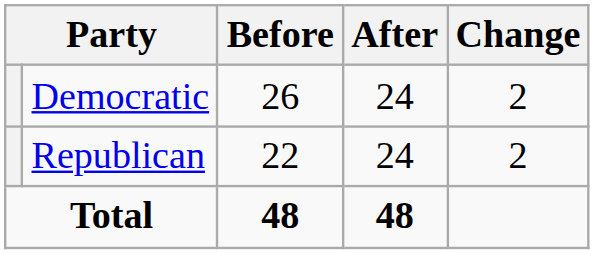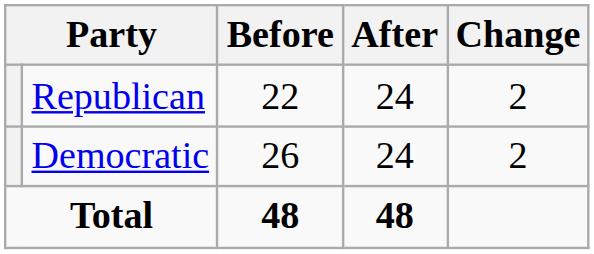rows swapped: (120, 95) <-> (118, 155)
